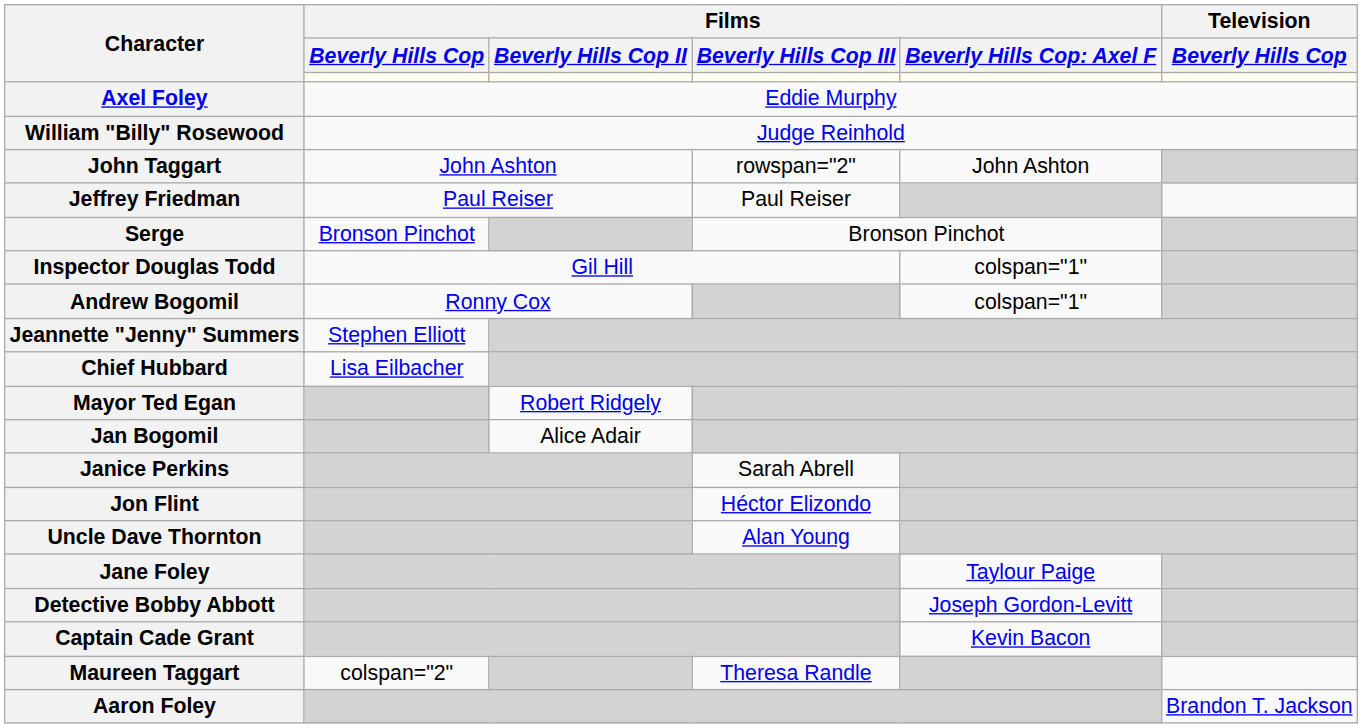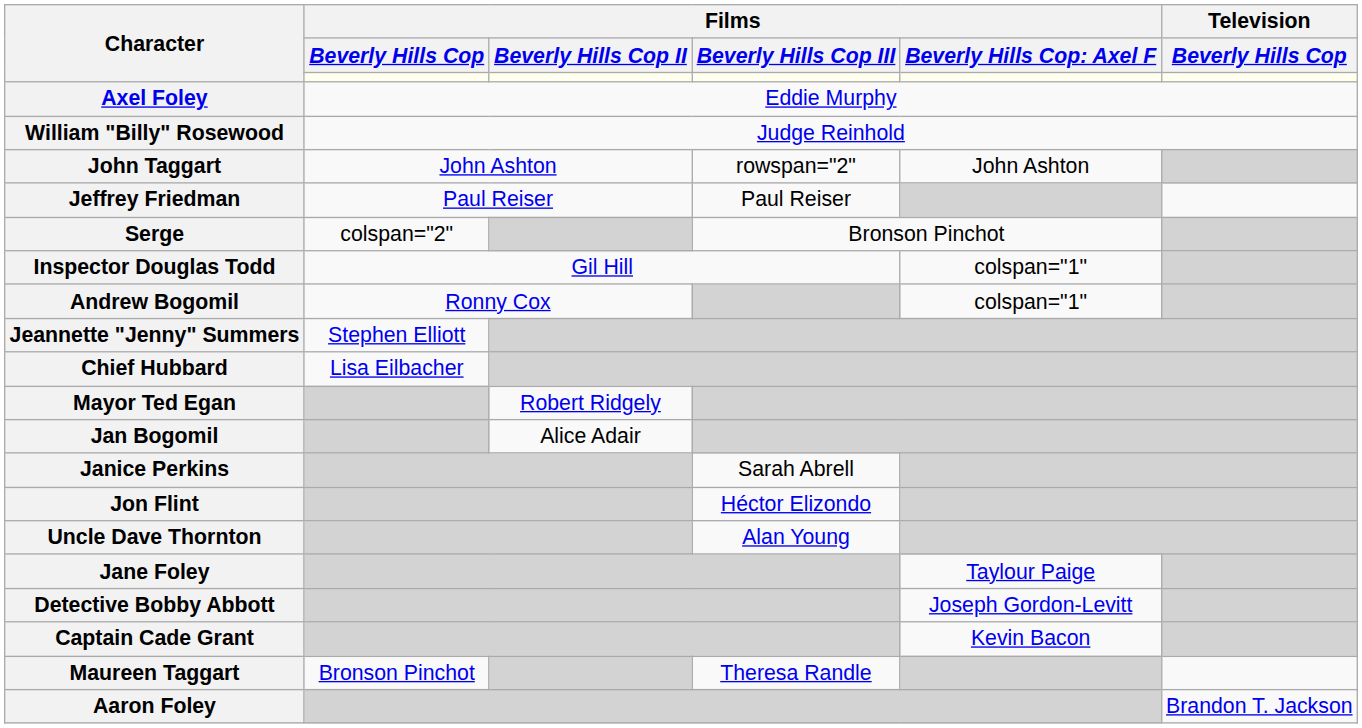(397, 233) Bronson Pinchot -> (397, 233) colspan="2"
(397, 672) colspan="2" -> (397, 672) Bronson Pinchot
